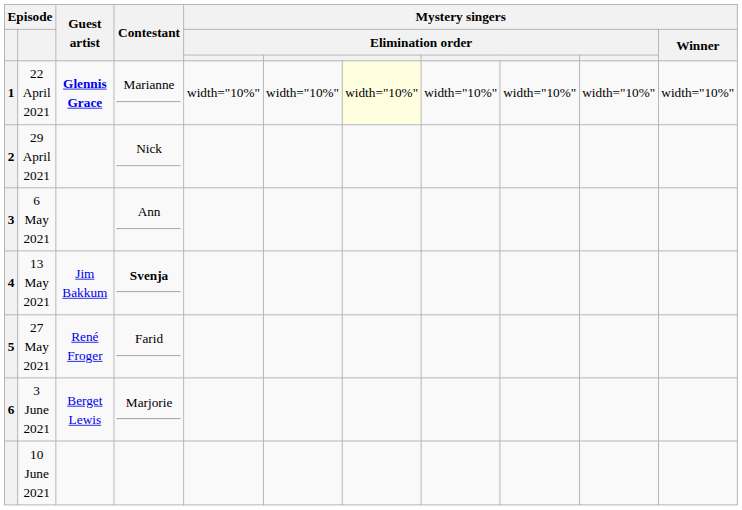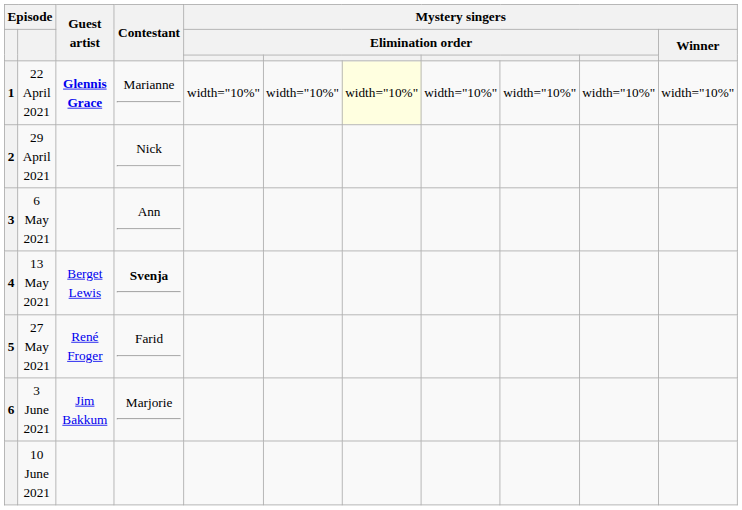(85, 283) Jim Bakkum -> (85, 283) Berget Lewis
(85, 410) Berget Lewis -> (85, 410) Jim Bakkum
